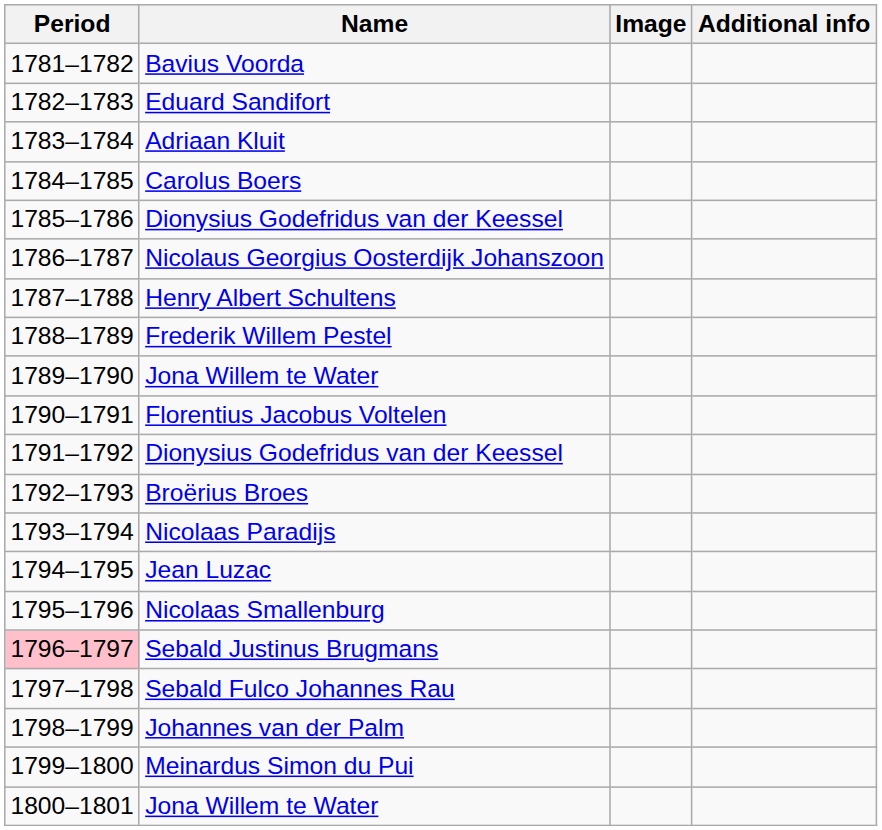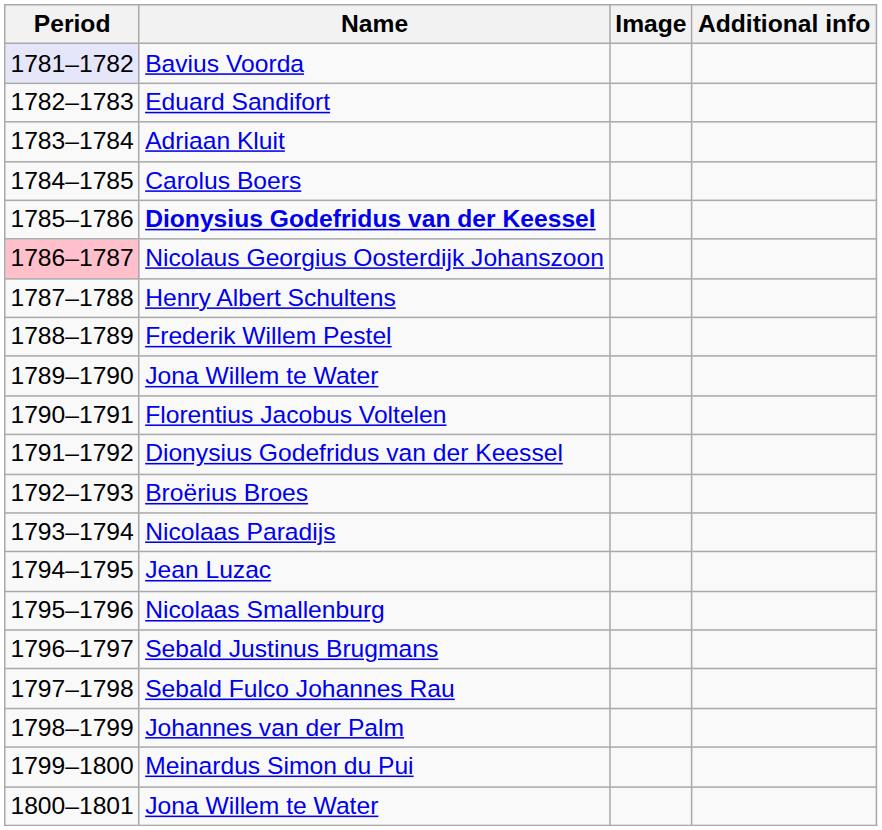(72, 63) no background -> (72, 63) lavender background
(354, 219) normal -> (370, 219) bold
(72, 258) no background -> (72, 258) pink background
(72, 649) pink background -> (72, 649) no background
